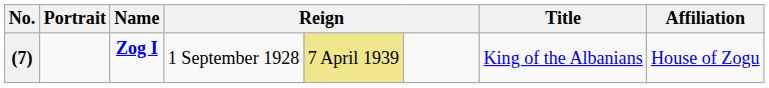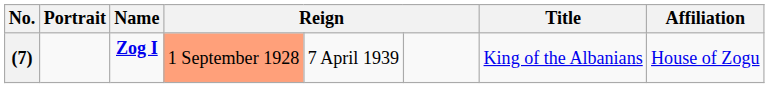(234, 57) no background -> (234, 57) lightsalmon background
(353, 57) khaki background -> (353, 57) no background
